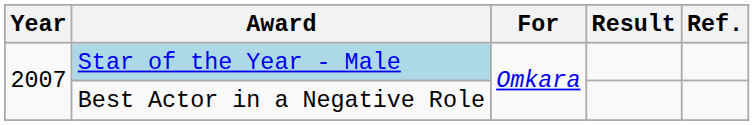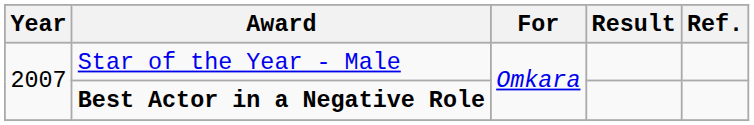(239, 62) lightblue background -> (239, 62) no background
(281, 100) normal -> (281, 100) bold
